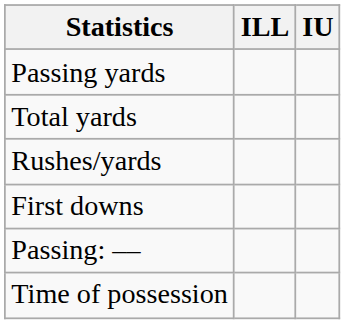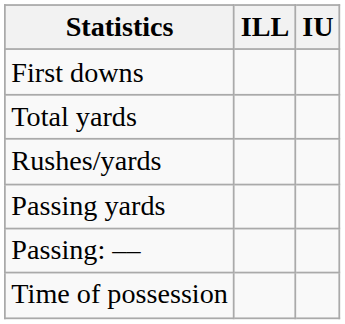rows swapped: (77, 205) <-> (88, 71)
